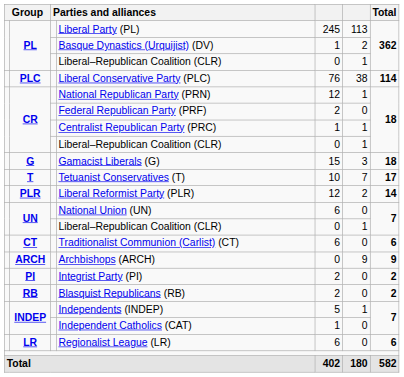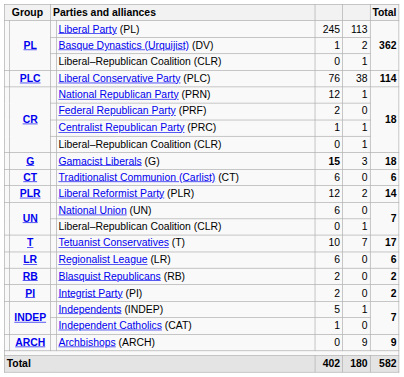(334, 161) normal -> (334, 161) bold
rows swapped: (30, 177) <-> (30, 243)
rows swapped: (30, 342) <-> (30, 260)
rows swapped: (30, 293) <-> (30, 276)
